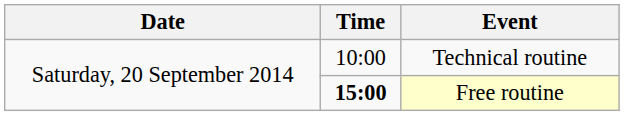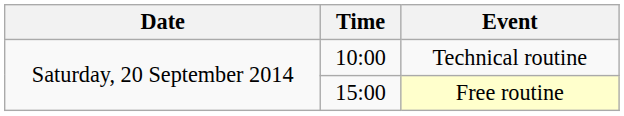(361, 92) bold -> (361, 92) normal
